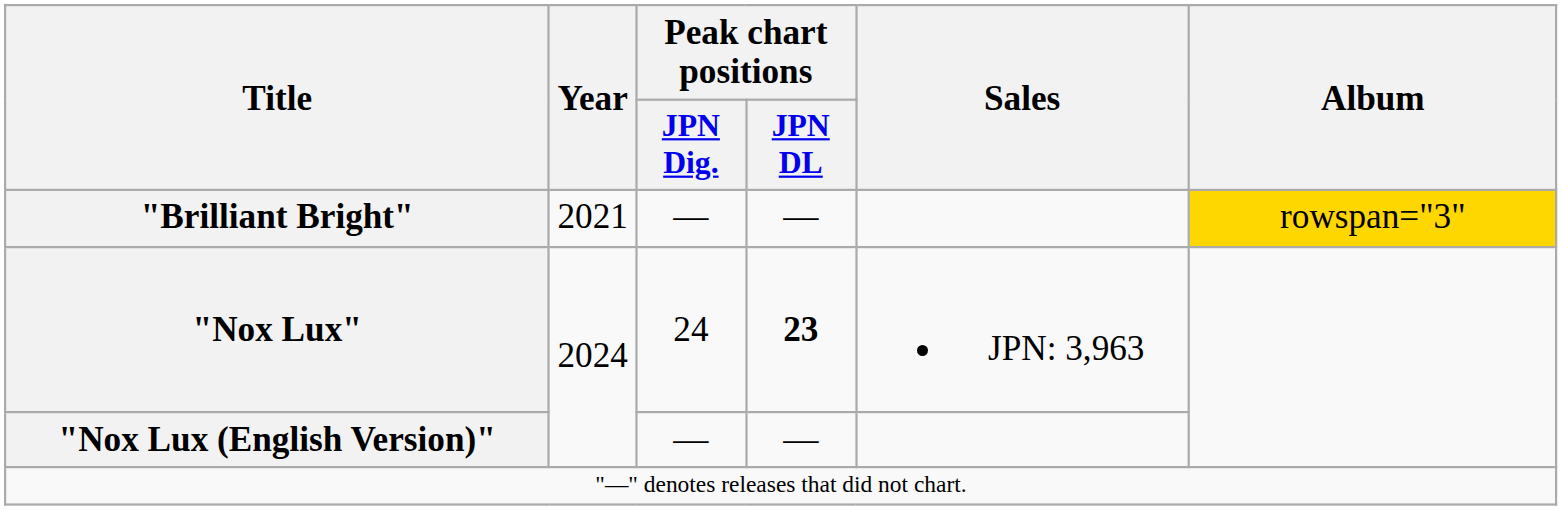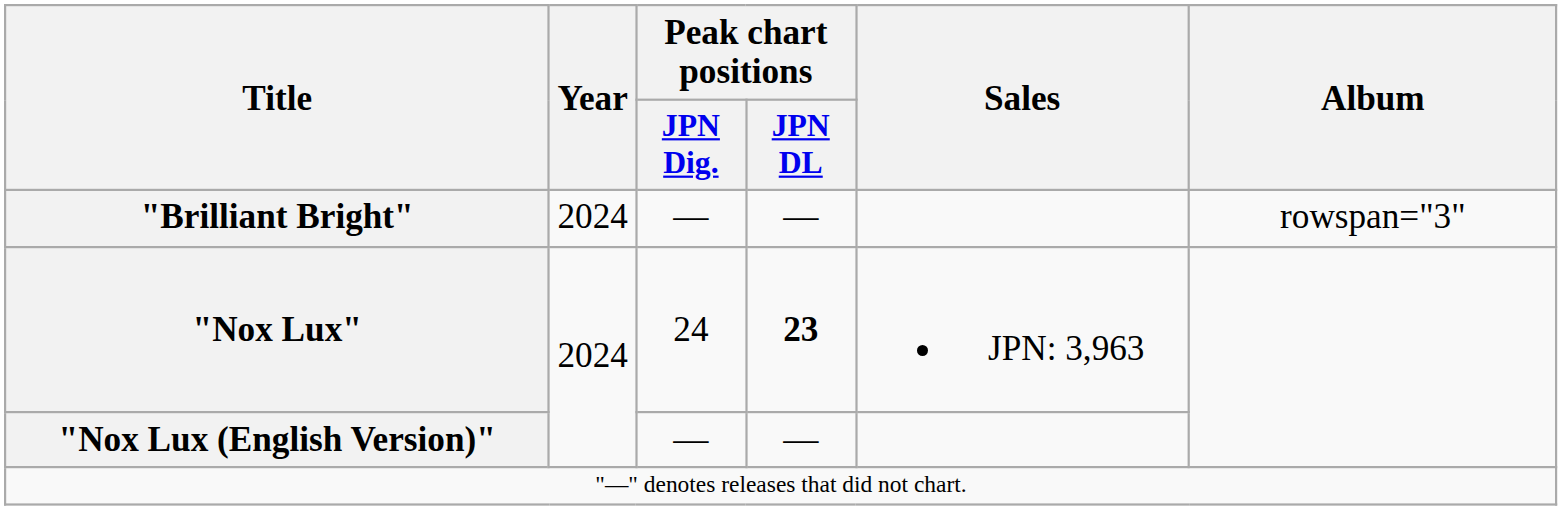(593, 217) 2021 -> (593, 217) 2024
(1373, 217) gold background -> (1373, 217) no background
